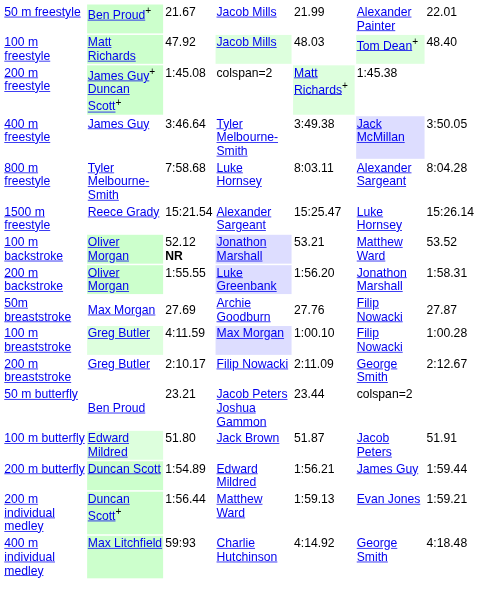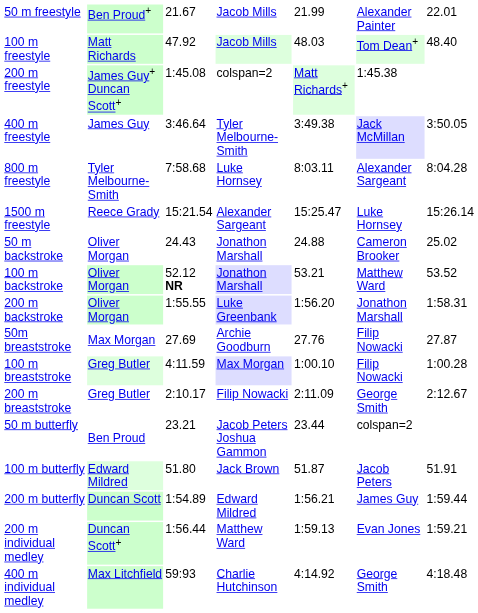+ row: (34, 249)
